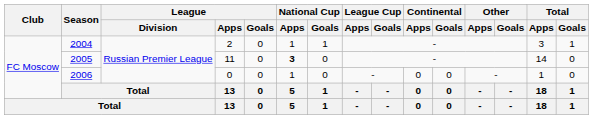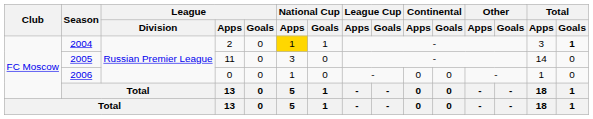(292, 43) no background -> (292, 43) gold background
(572, 43) normal -> (572, 43) bold
(292, 59) bold -> (292, 59) normal
